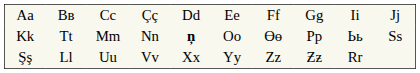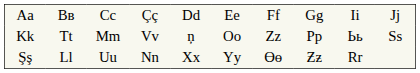(150, 36) Nn -> (150, 36) Vv
(191, 36) bold -> (191, 36) normal
(273, 36) Ɵɵ -> (273, 36) Zz
(150, 57) Vv -> (150, 57) Nn
(273, 57) Zz -> (273, 57) Ɵɵ
